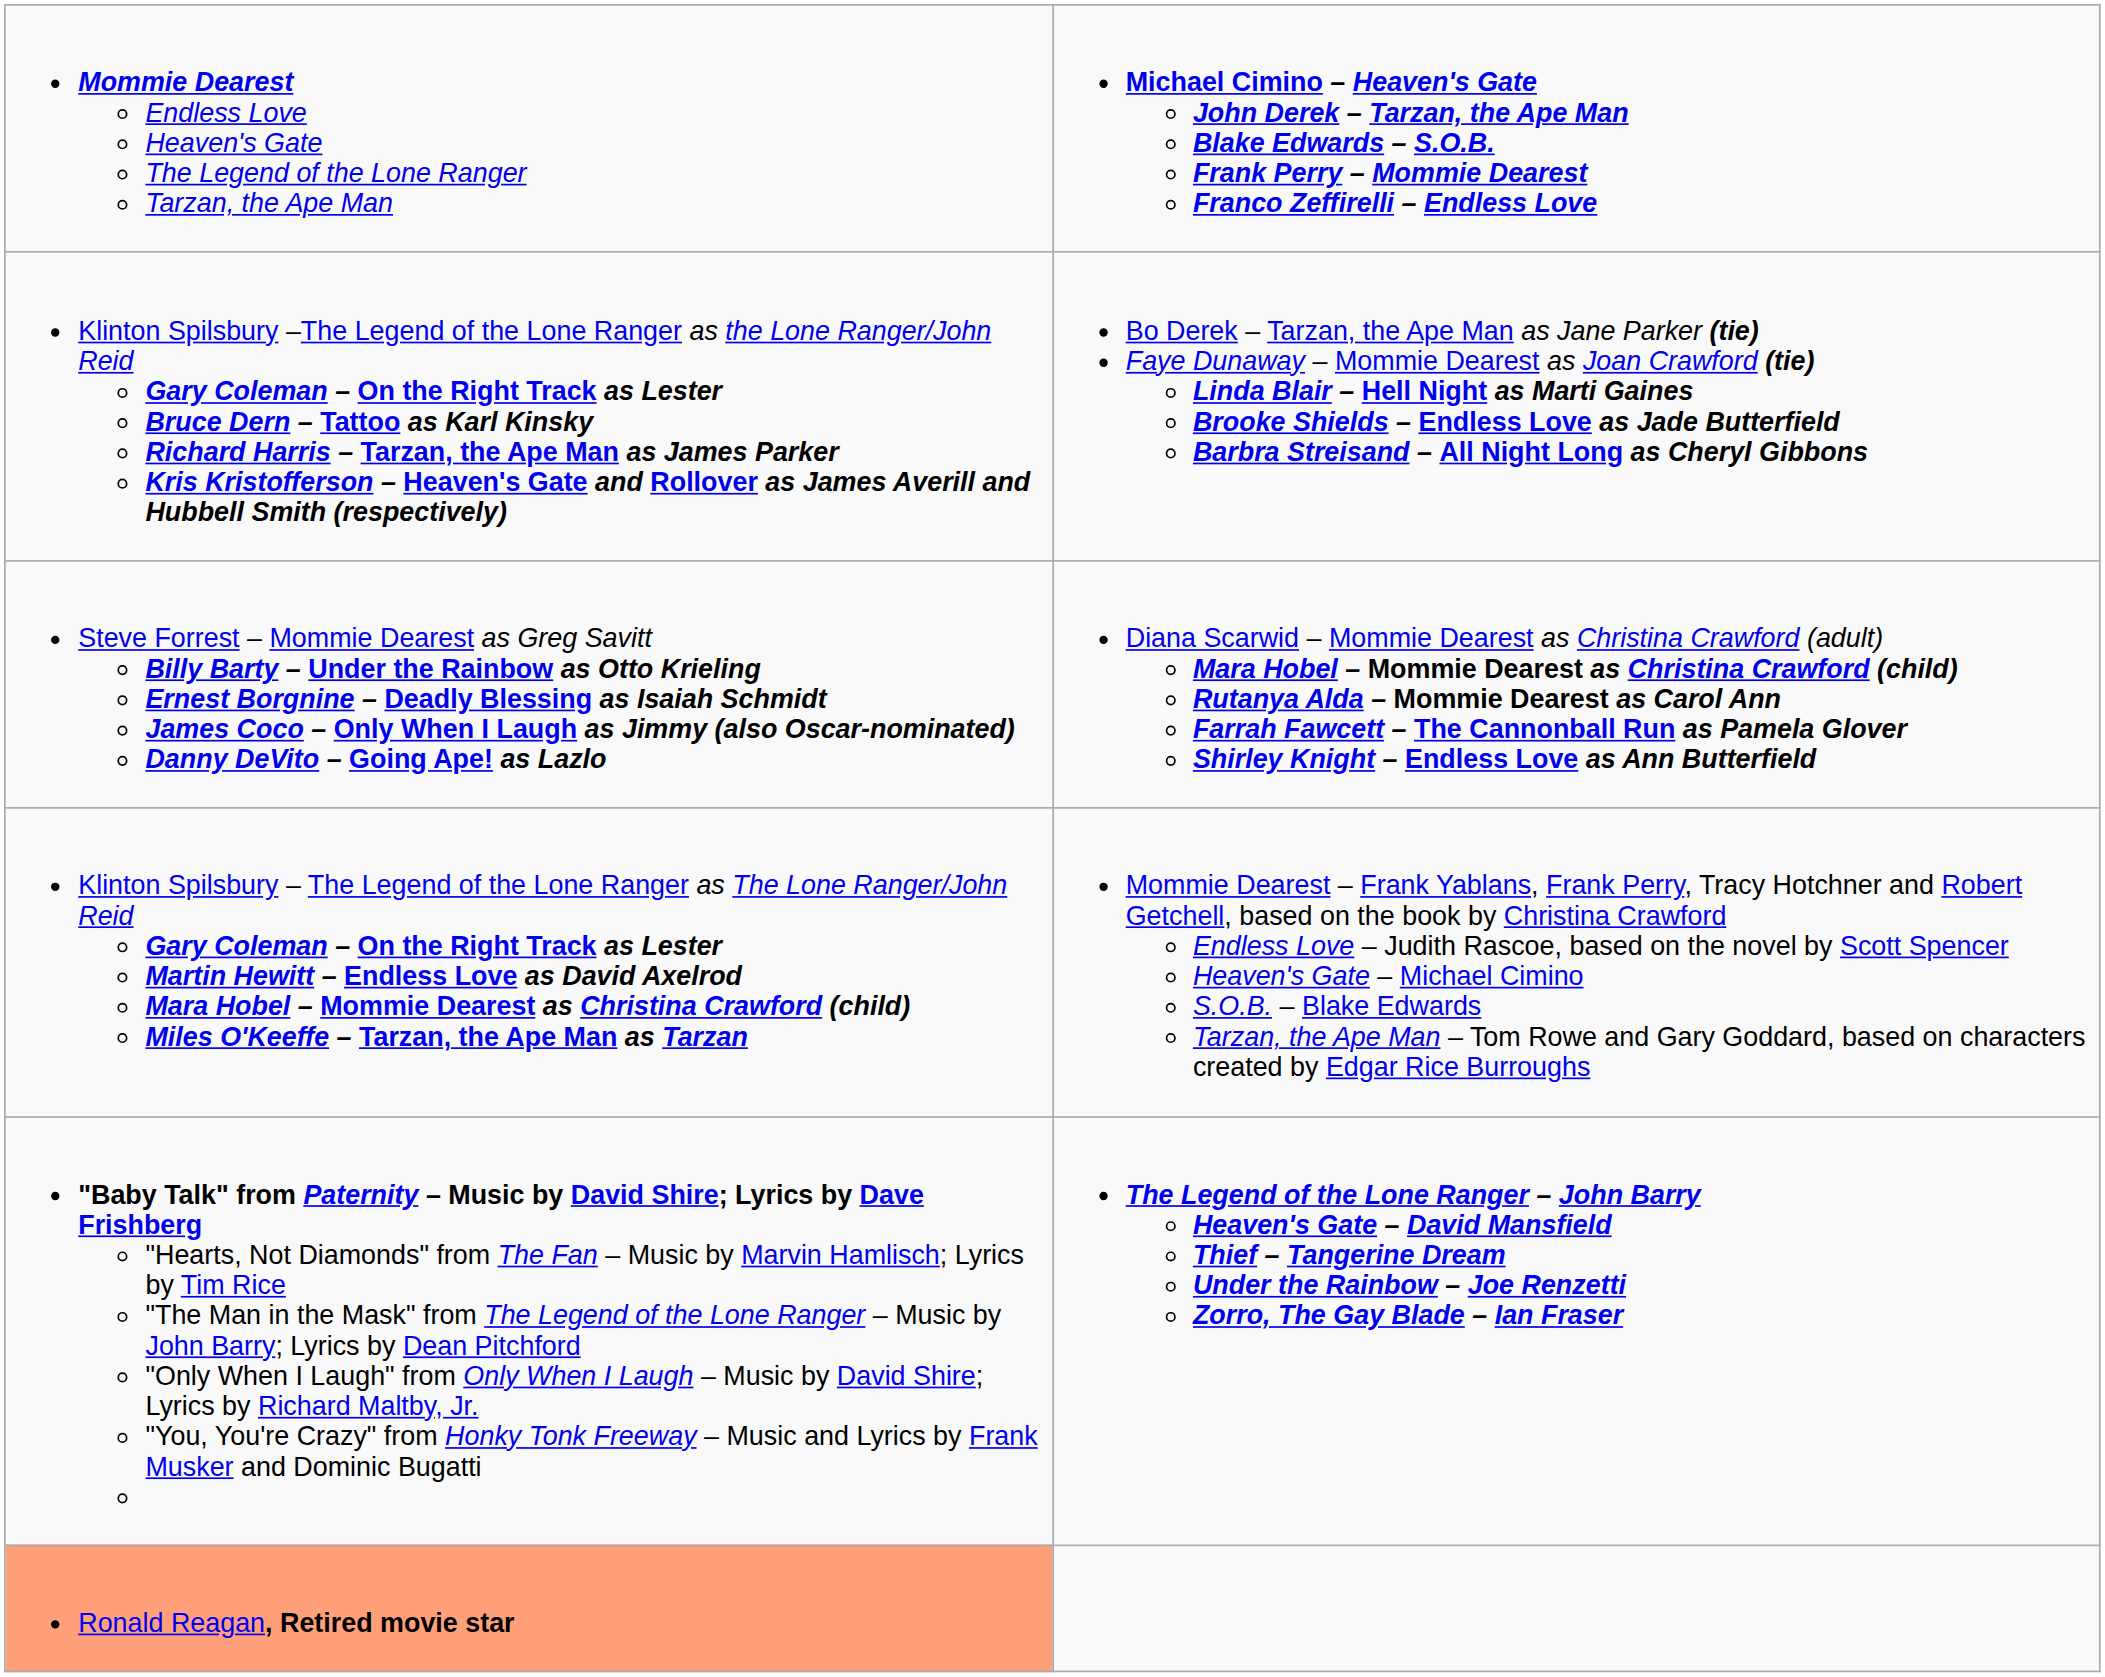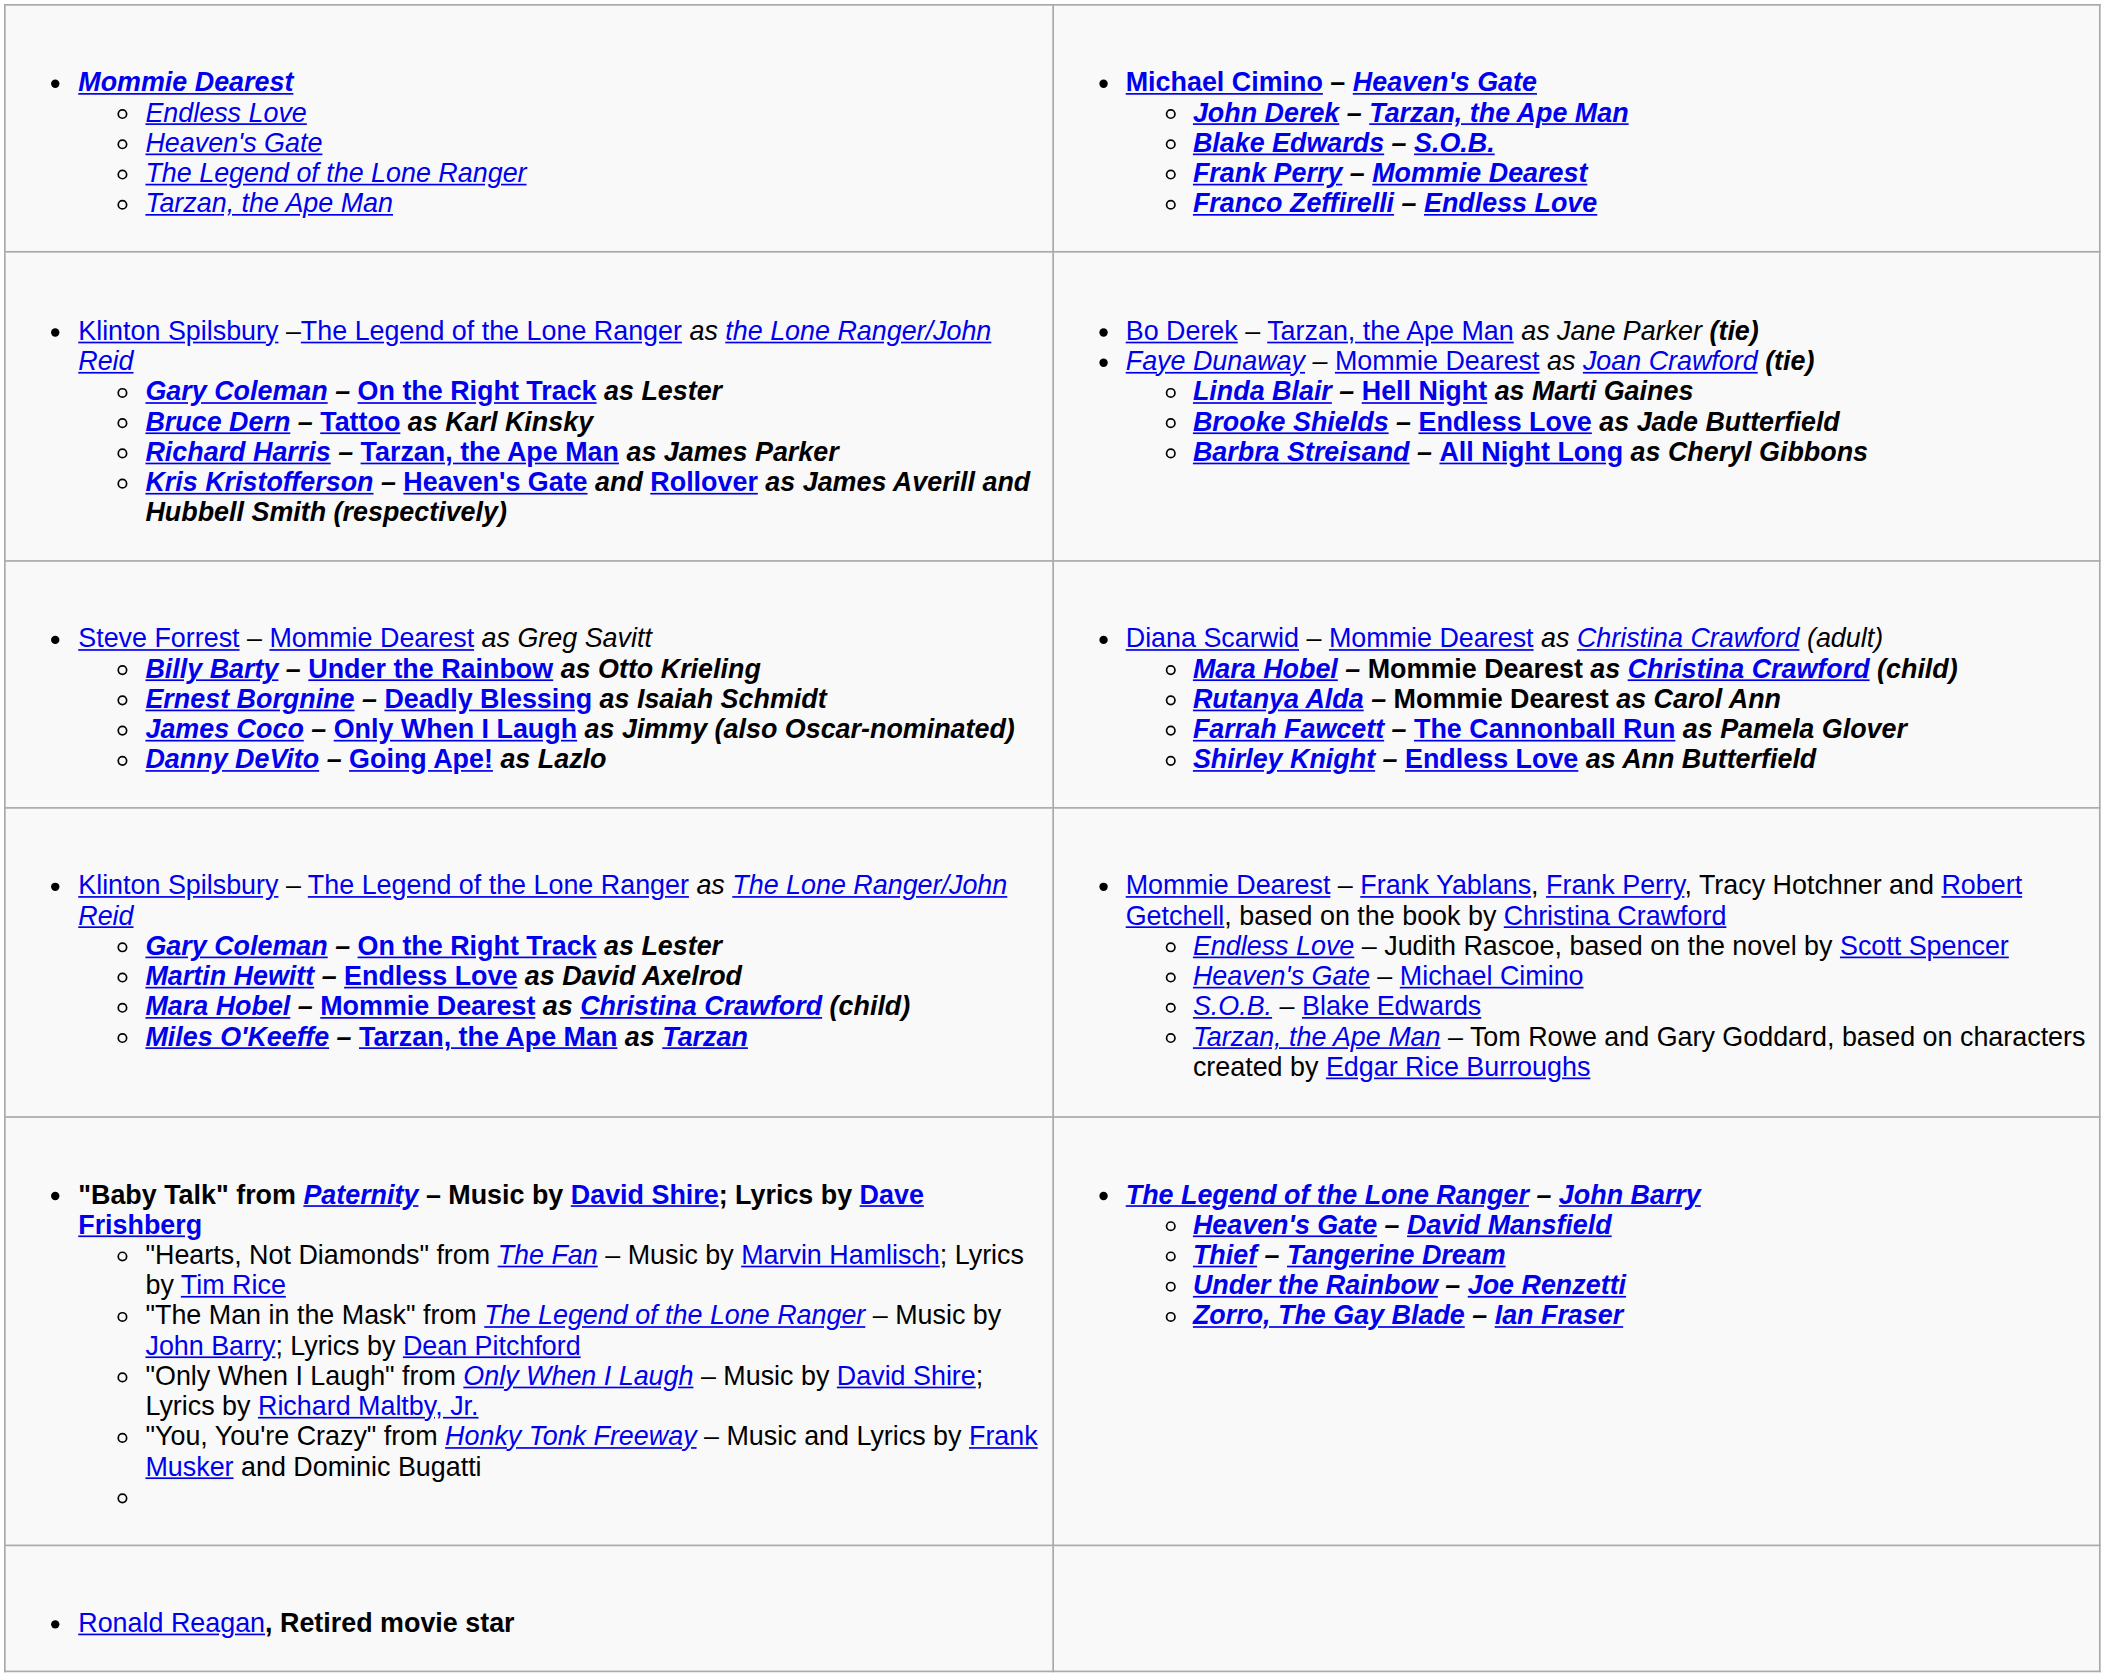(529, 1624) lightsalmon background -> (529, 1624) no background
